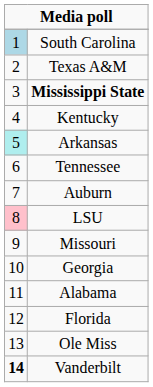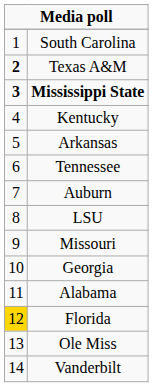(16, 42) lightblue background -> (16, 42) no background
(16, 67) normal -> (16, 67) bold
(16, 92) normal -> (16, 92) bold
(16, 142) paleturquoise background -> (16, 142) no background
(16, 218) pink background -> (16, 218) no background
(16, 318) no background -> (16, 318) gold background
(16, 368) bold -> (16, 368) normal
